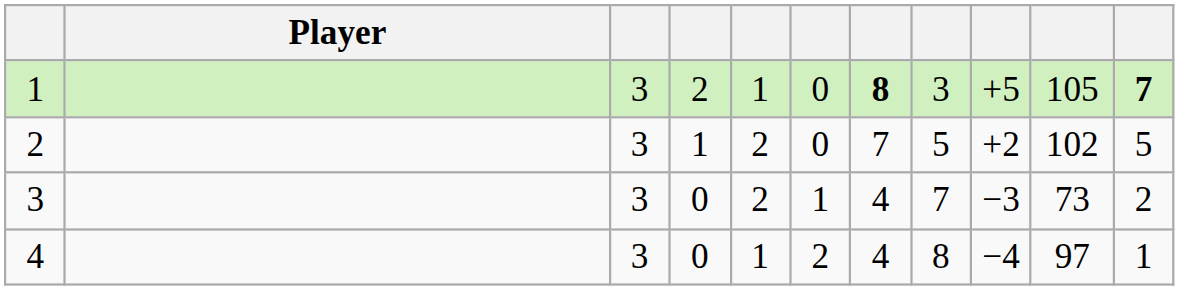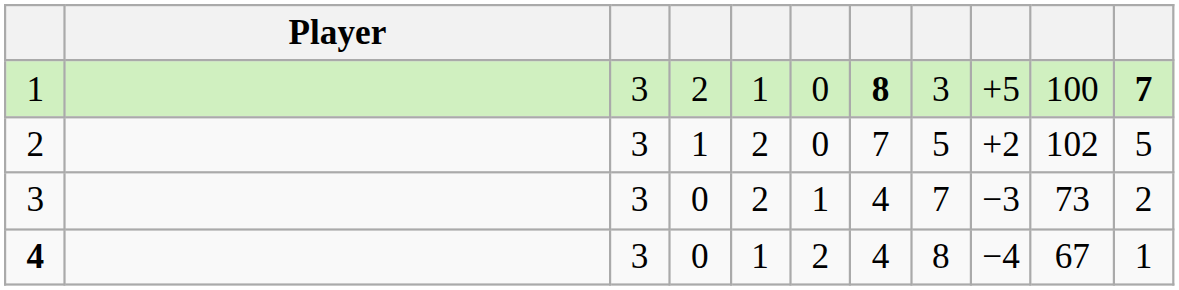(1072, 88) 105 -> (1072, 88) 100
(35, 255) normal -> (35, 255) bold
(1072, 255) 97 -> (1072, 255) 67
